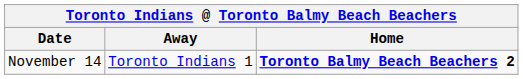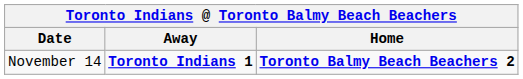(181, 62) normal -> (181, 62) bold
